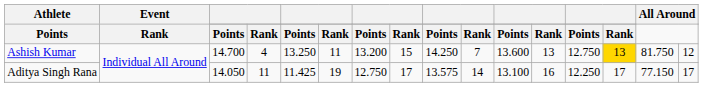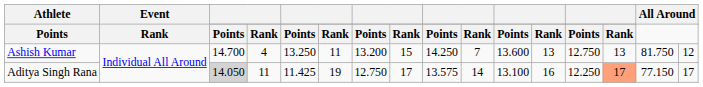(619, 53) gold background -> (619, 53) no background
(229, 73) no background -> (229, 73) lightgrey background
(619, 73) no background -> (619, 73) lightsalmon background
